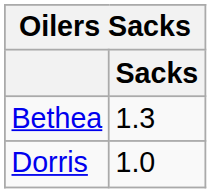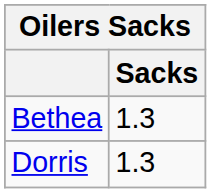(135, 163) 1.0 -> (135, 163) 1.3
